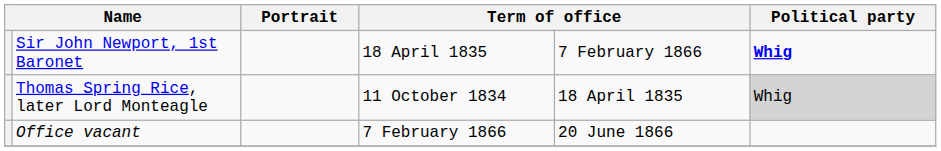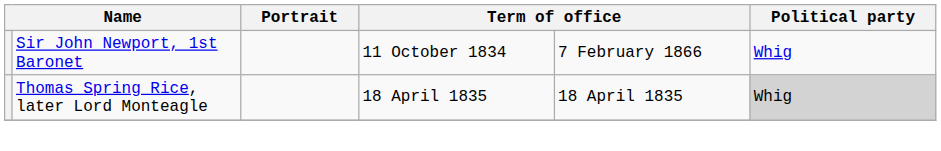(425, 53) 18 April 1835 -> (434, 53) 11 October 1834
(773, 53) bold -> (773, 53) normal
(434, 97) 11 October 1834 -> (425, 97) 18 April 1835
- row: (78, 133)
